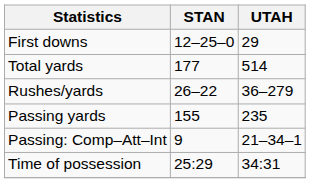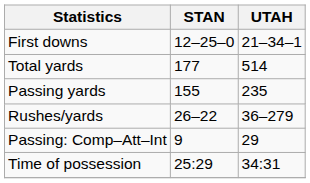(250, 41) 29 -> (272, 41) 21–34–1
rows swapped: (56, 91) <-> (57, 115)
(272, 140) 21–34–1 -> (250, 140) 29
